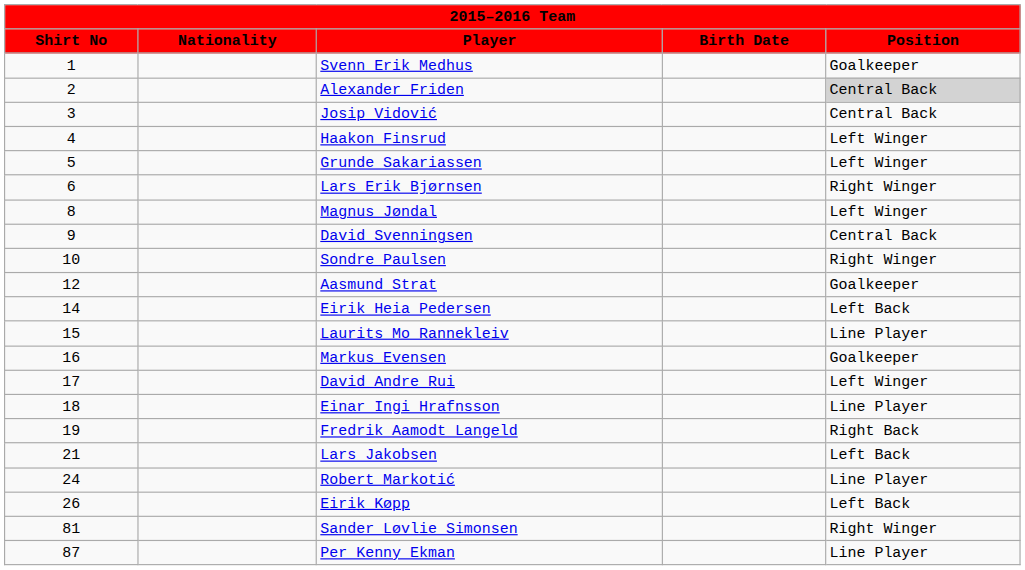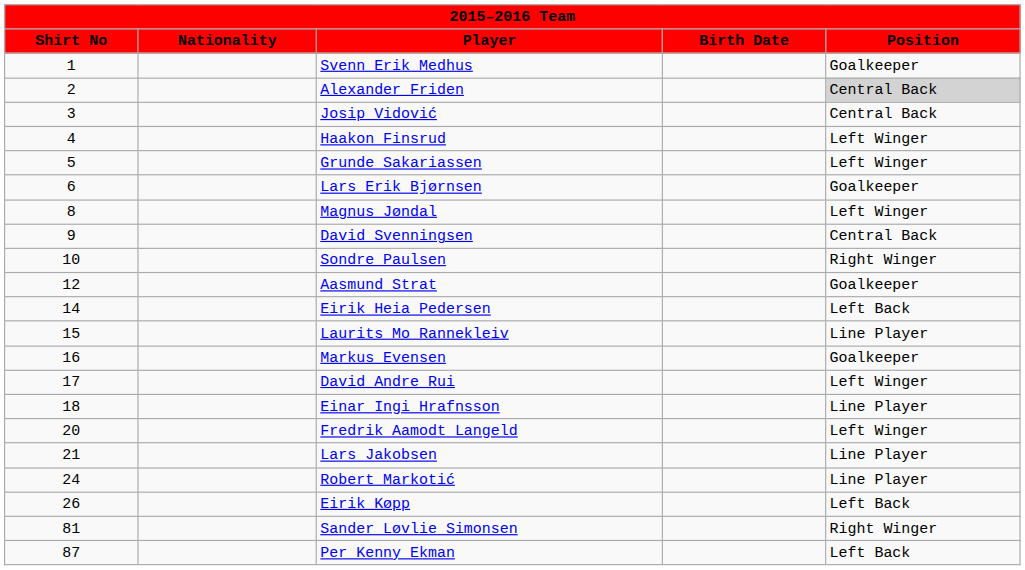(883, 187) Right Winger -> (874, 187) Goalkeeper
(71, 431) 19 -> (71, 431) 20
(874, 431) Right Back -> (879, 431) Left Winger
(870, 455) Left Back -> (879, 455) Line Player
(879, 553) Line Player -> (870, 553) Left Back
